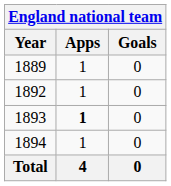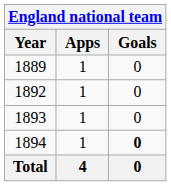(83, 117) bold -> (83, 117) normal
(137, 142) normal -> (137, 142) bold
